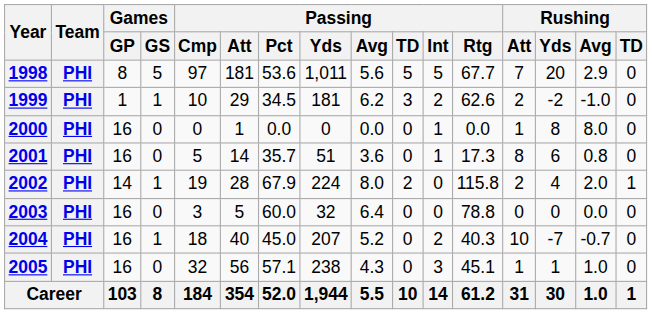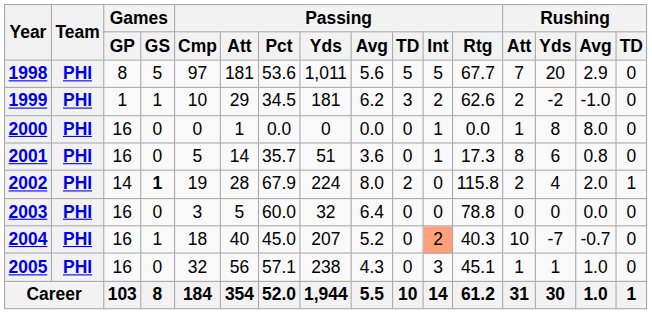(157, 184) normal -> (157, 184) bold
(438, 239) no background -> (438, 239) lightsalmon background
